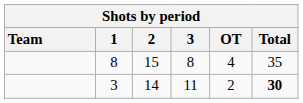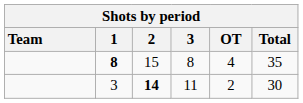(114, 62) normal -> (114, 62) bold
(151, 86) normal -> (151, 86) bold
(275, 86) bold -> (275, 86) normal
